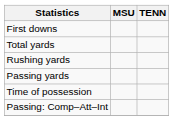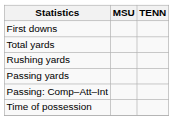rows swapped: (57, 107) <-> (49, 91)
